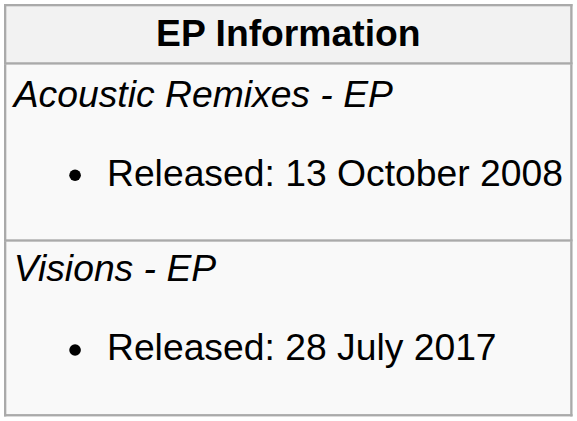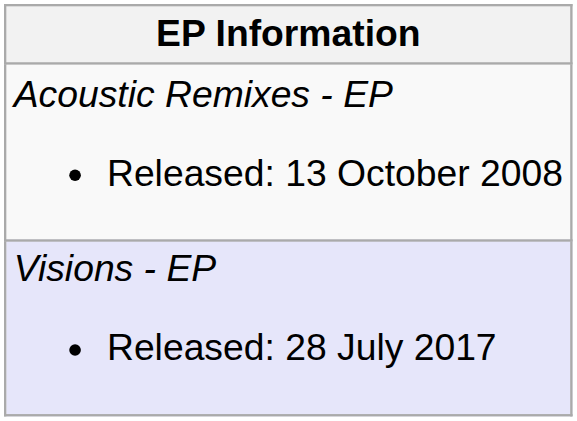(288, 309) no background -> (288, 309) lavender background
